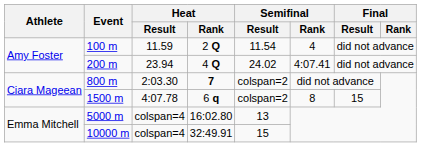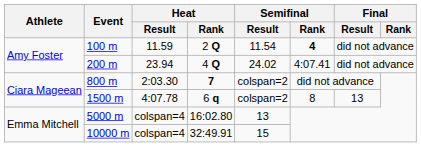(312, 47) normal -> (312, 47) bold
(357, 99) 15 -> (357, 99) 13
